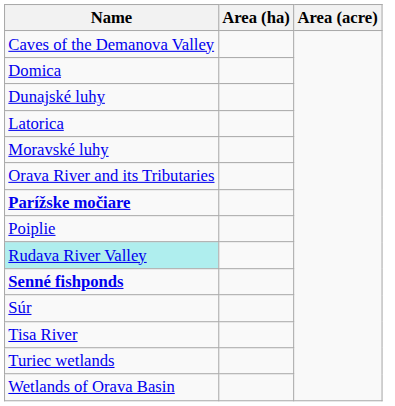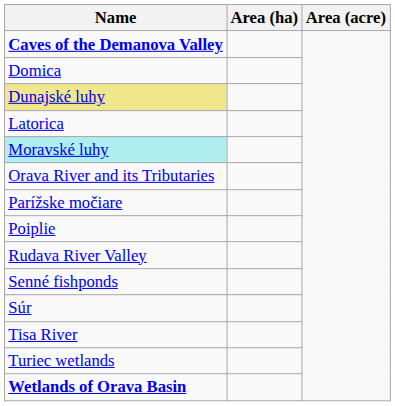(111, 44) normal -> (116, 44) bold
(57, 96) no background -> (57, 96) khaki background
(59, 149) no background -> (59, 149) paleturquoise background
(69, 202) bold -> (65, 202) normal
(78, 255) paleturquoise background -> (78, 255) no background
(66, 281) bold -> (63, 281) normal
(92, 387) normal -> (97, 387) bold
